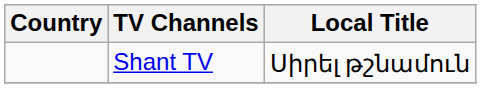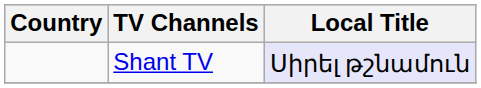(370, 63) no background -> (370, 63) lavender background
